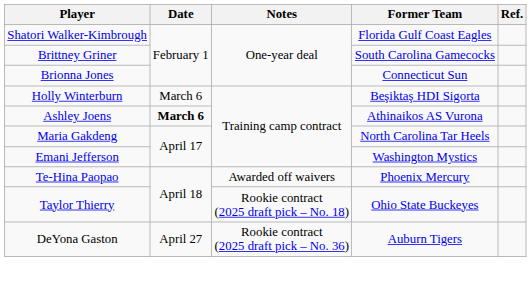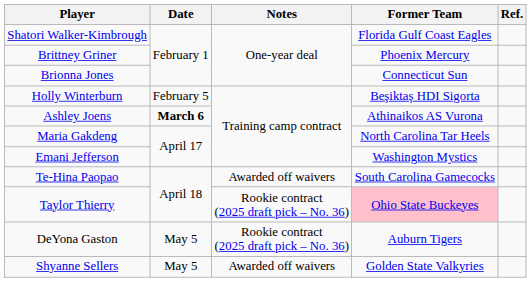(425, 55) South Carolina Gamecocks -> (425, 55) Phoenix Mercury
(181, 95) March 6 -> (181, 95) February 5
(425, 177) Phoenix Mercury -> (425, 177) South Carolina Gamecocks
(282, 204) Rookie contract (2025 draft pick – No. 18) -> (282, 204) Rookie contract (2025 draft pick – No. 36)
(425, 204) no background -> (425, 204) pink background
(181, 239) April 27 -> (181, 239) May 5
+ row: (77, 266)
